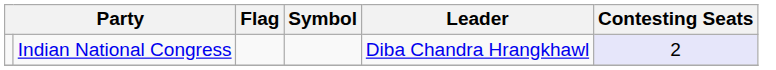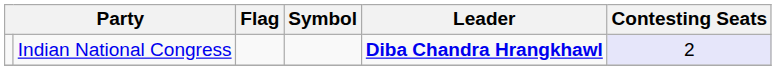(477, 49) normal -> (484, 49) bold
